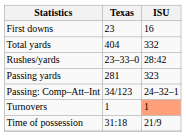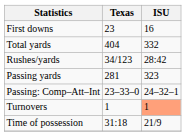(122, 60) 23–33–0 -> (118, 60) 34/123
(118, 91) 34/123 -> (122, 91) 23–33–0
